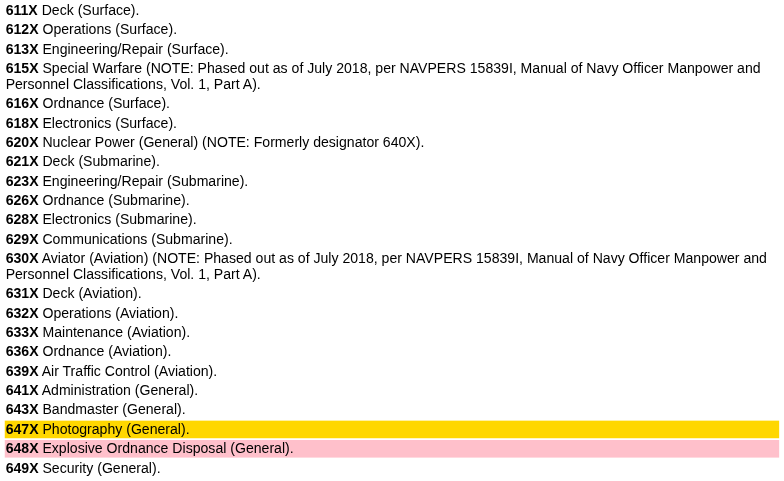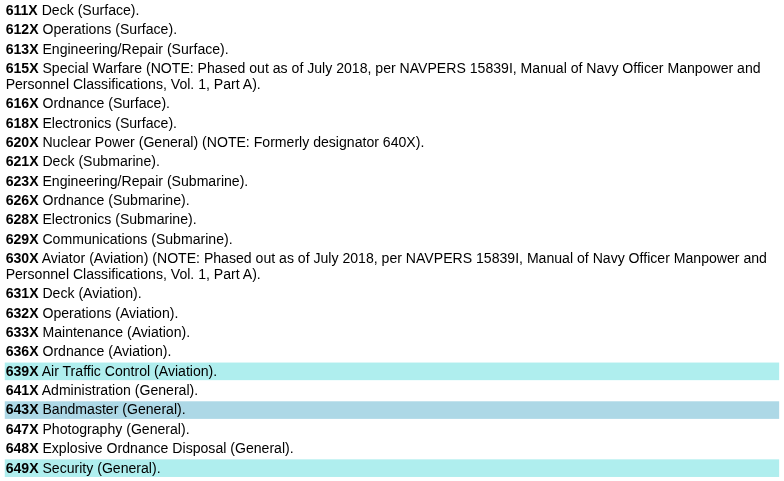(111, 371) no background -> (111, 371) paleturquoise background
(96, 410) no background -> (96, 410) lightblue background
(98, 429) gold background -> (98, 429) no background
(150, 448) pink background -> (150, 448) no background
(83, 468) no background -> (83, 468) paleturquoise background
